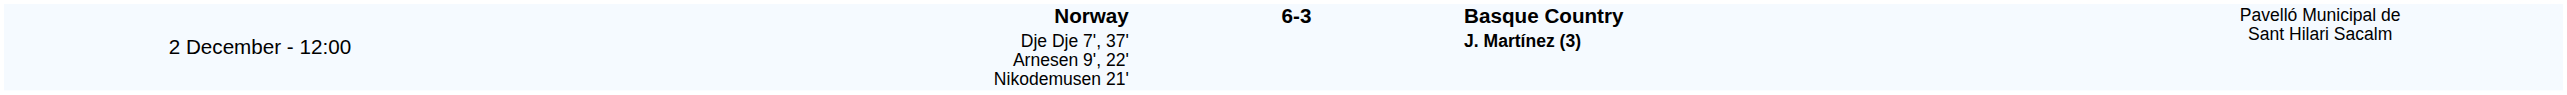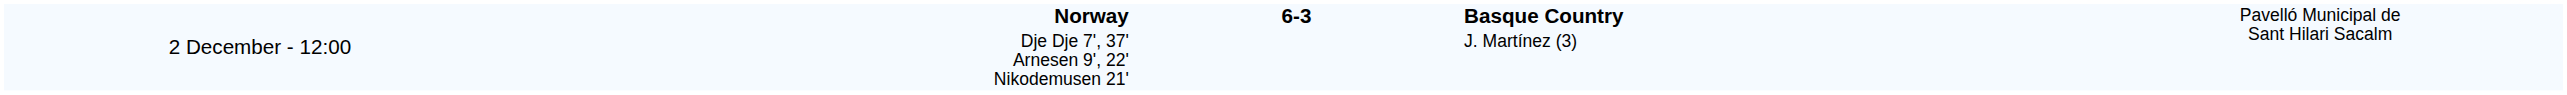(1523, 41) bold -> (1521, 41) normal
